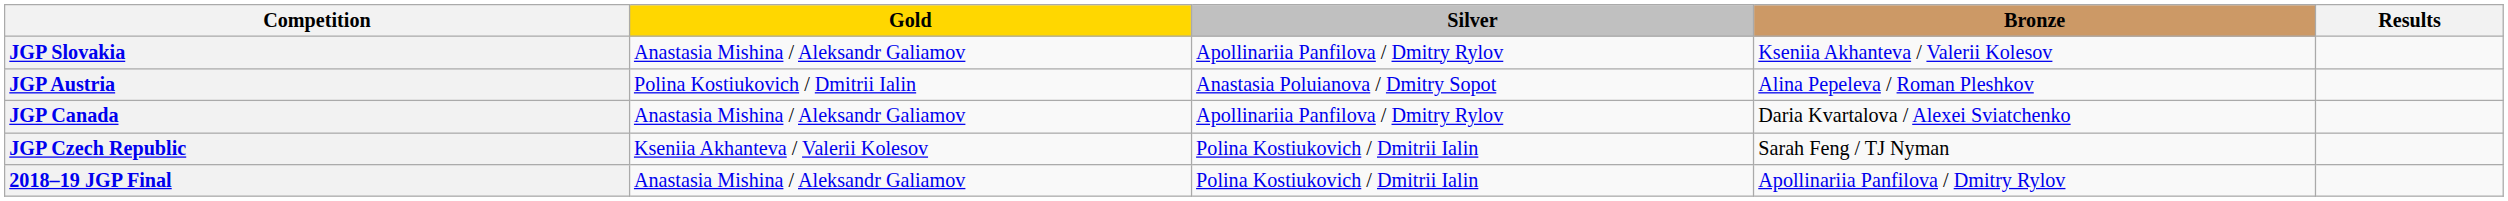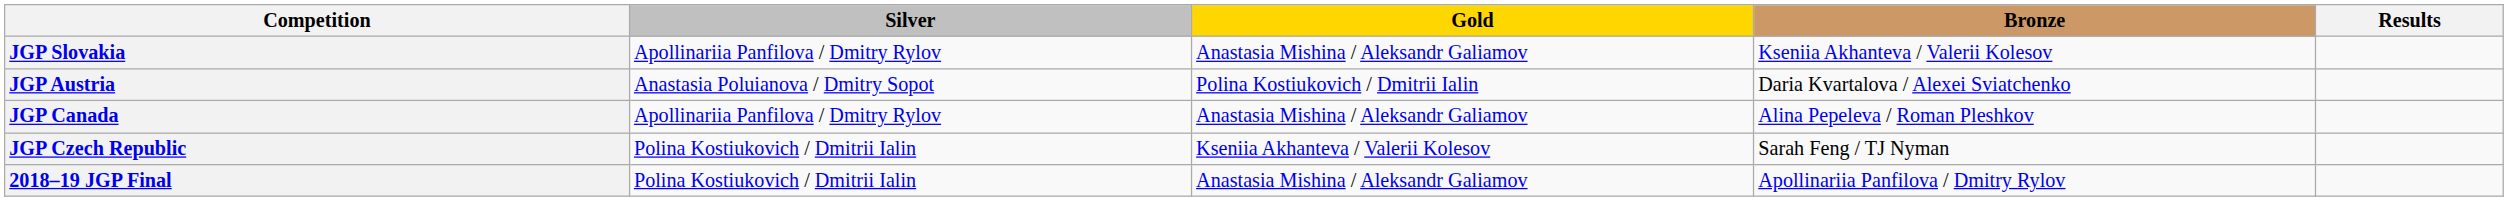columns swapped: (910, 20) <-> (1473, 20)
(1896, 84) Alina Pepeleva / Roman Pleshkov -> (1914, 84) Daria Kvartalova / Alexei Sviatchenko
(1914, 116) Daria Kvartalova / Alexei Sviatchenko -> (1896, 116) Alina Pepeleva / Roman Pleshkov
